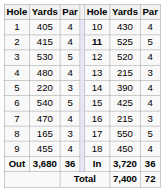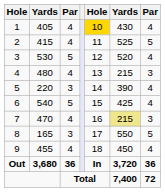(97, 27) no background -> (97, 27) gold background
(97, 42) bold -> (97, 42) normal
(125, 118) no background -> (125, 118) khaki background
